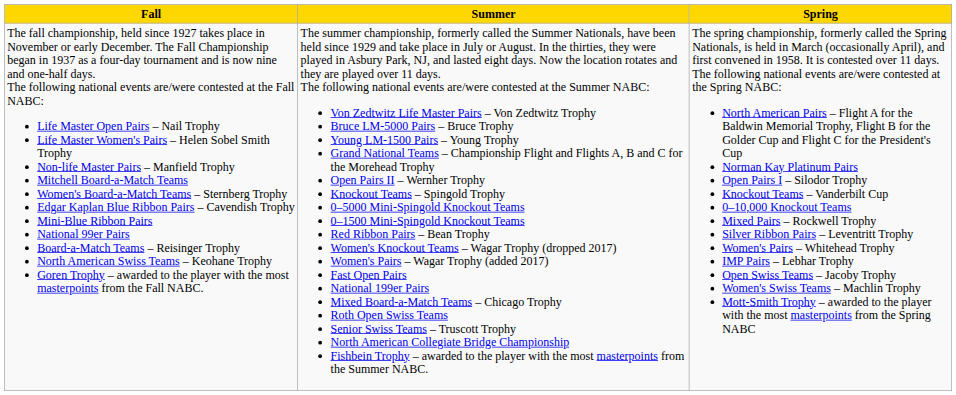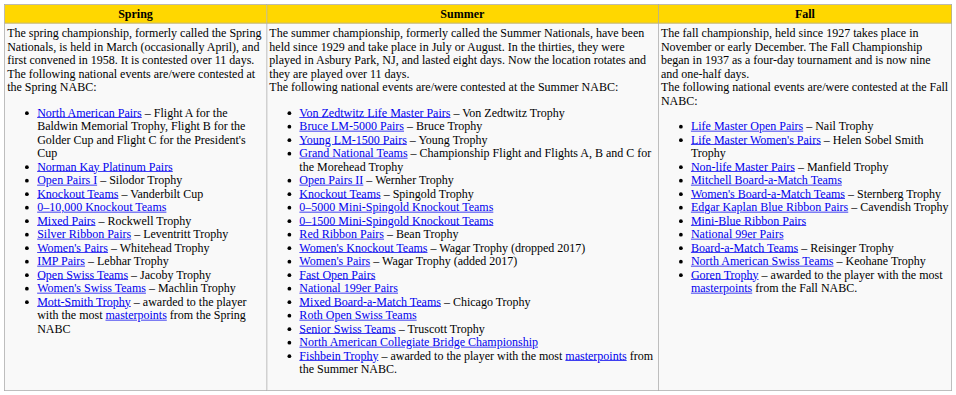columns swapped: (821, 14) <-> (151, 14)
